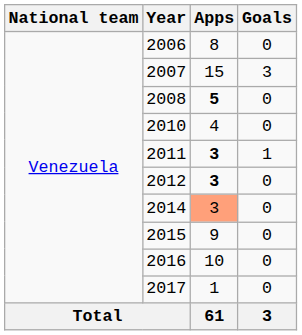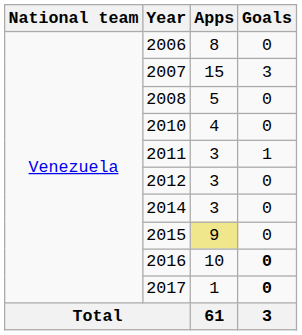(214, 100) bold -> (214, 100) normal
(214, 154) bold -> (214, 154) normal
(214, 181) bold -> (214, 181) normal
(214, 208) lightsalmon background -> (214, 208) no background
(214, 235) no background -> (214, 235) khaki background
(267, 262) normal -> (267, 262) bold
(267, 289) normal -> (267, 289) bold
